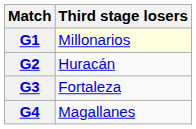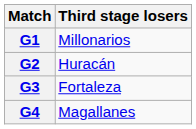(94, 40) lightyellow background -> (94, 40) no background
